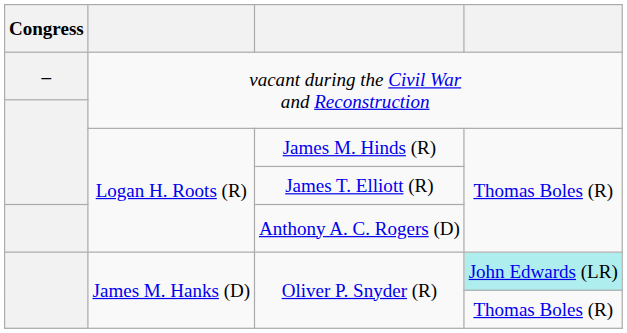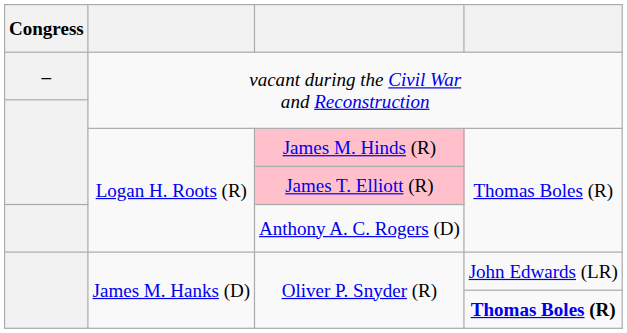(359, 147) no background -> (359, 147) pink background
(359, 185) no background -> (359, 185) pink background
(543, 271) paleturquoise background -> (543, 271) no background
(543, 309) normal -> (543, 309) bold
